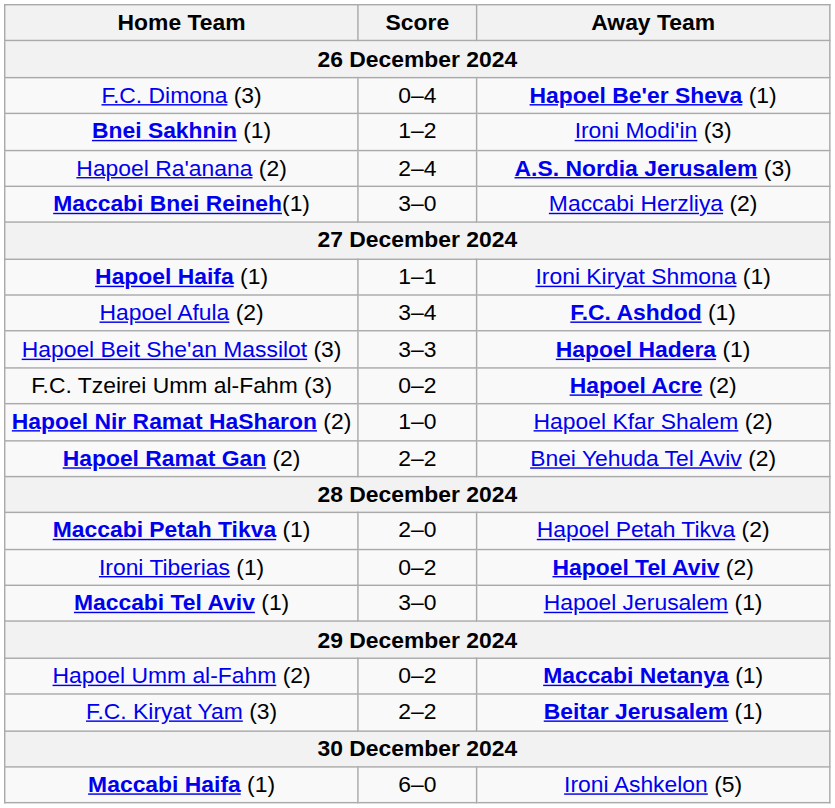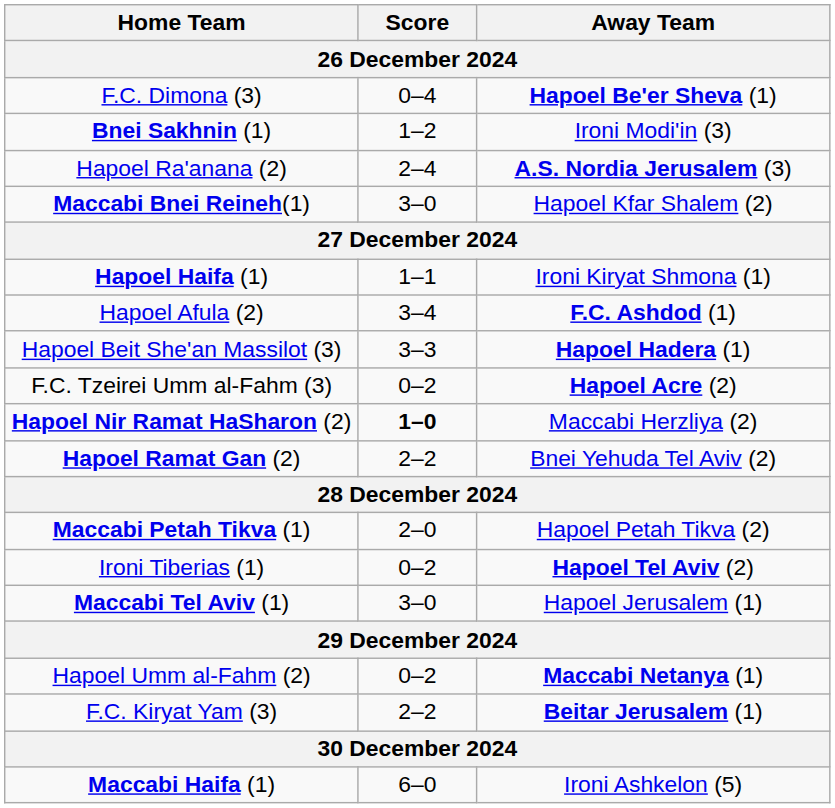(653, 204) Maccabi Herzliya (2) -> (653, 204) Hapoel Kfar Shalem (2)
(417, 421) normal -> (417, 421) bold
(653, 421) Hapoel Kfar Shalem (2) -> (653, 421) Maccabi Herzliya (2)
